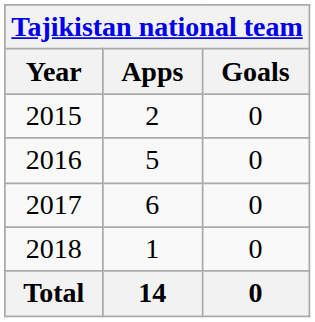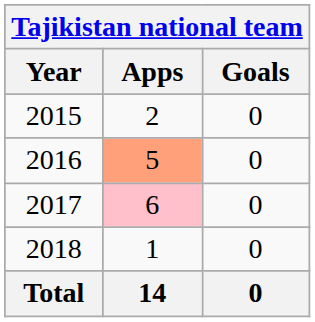(152, 159) no background -> (152, 159) lightsalmon background
(152, 204) no background -> (152, 204) pink background
